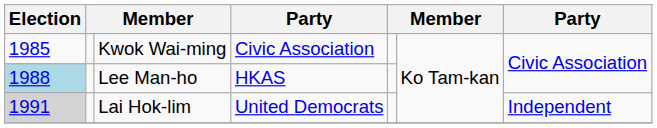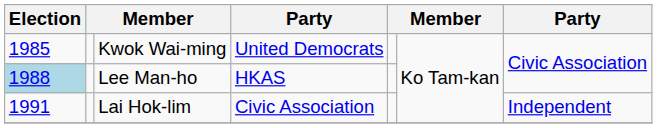(305, 48) Civic Association -> (309, 48) United Democrats
(30, 107) lightgrey background -> (30, 107) no background
(309, 107) United Democrats -> (305, 107) Civic Association
